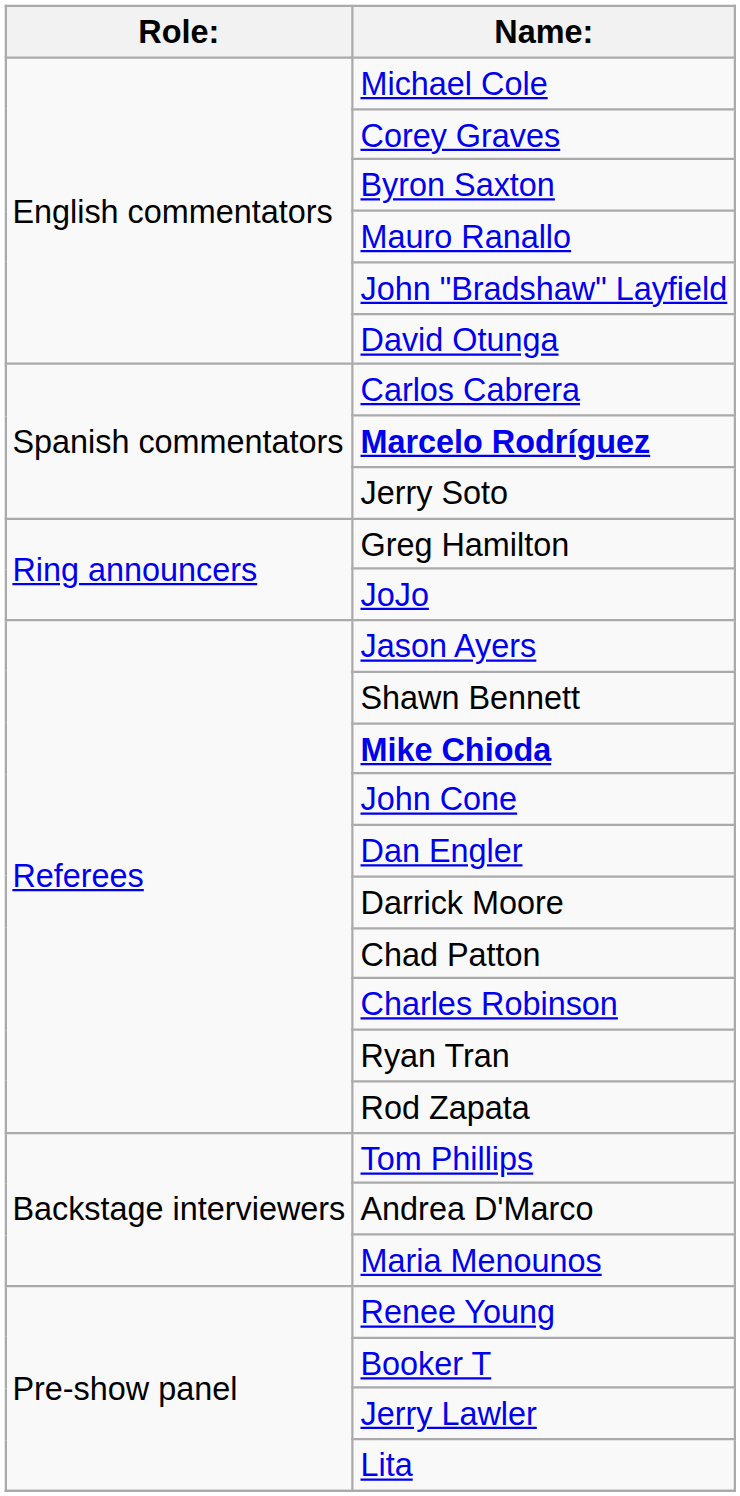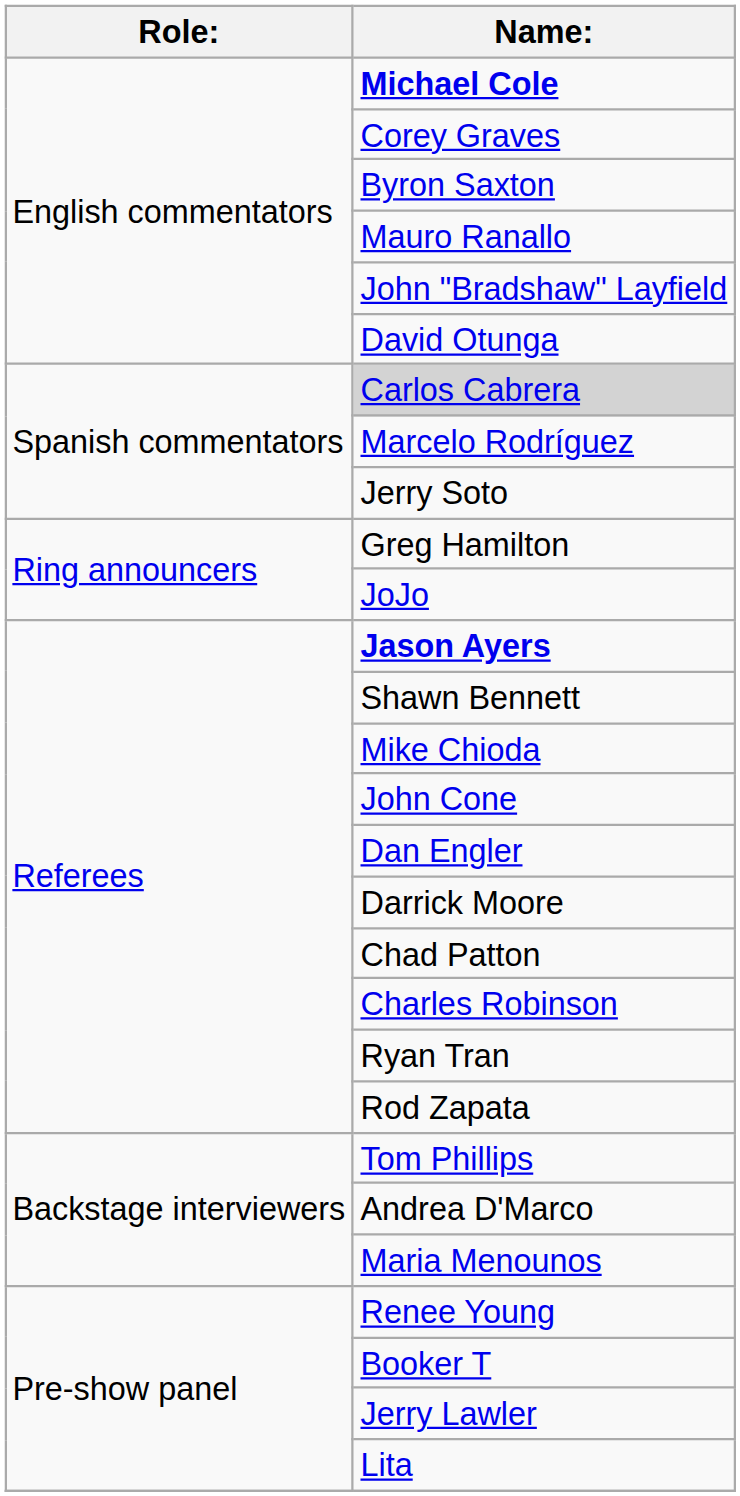(454, 83) normal -> (459, 83) bold
(470, 390) no background -> (470, 390) lightgrey background
(505, 441) bold -> (497, 441) normal
(448, 646) normal -> (456, 646) bold
(456, 749) bold -> (450, 749) normal
